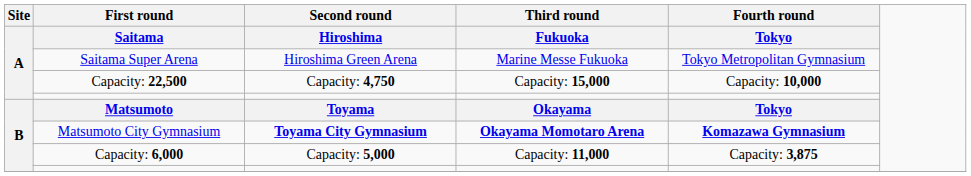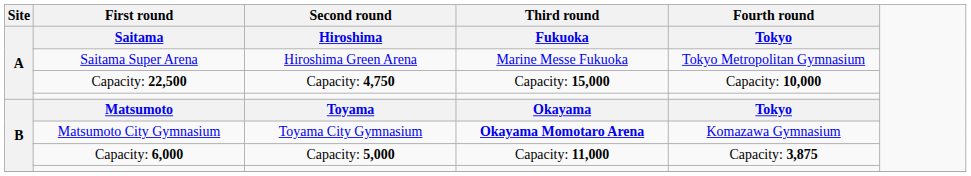(351, 132) bold -> (351, 132) normal
(774, 132) bold -> (774, 132) normal
